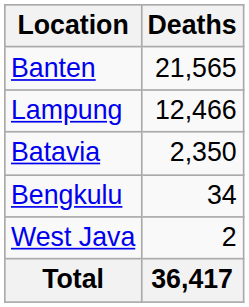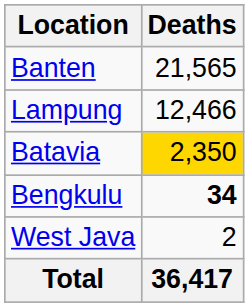(203, 152) no background -> (203, 152) gold background
(222, 195) normal -> (222, 195) bold
